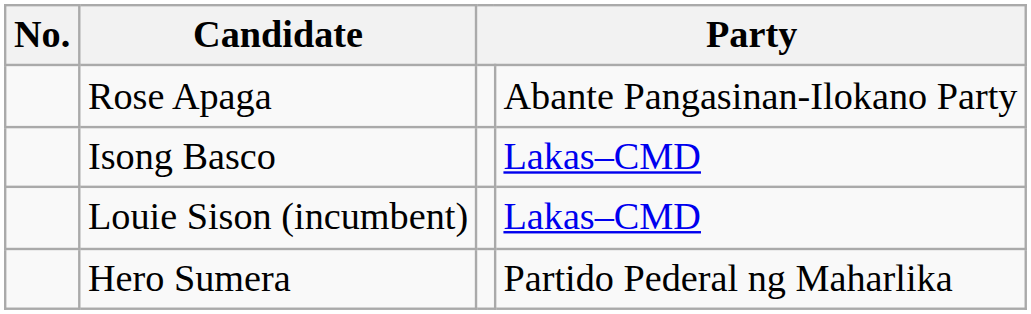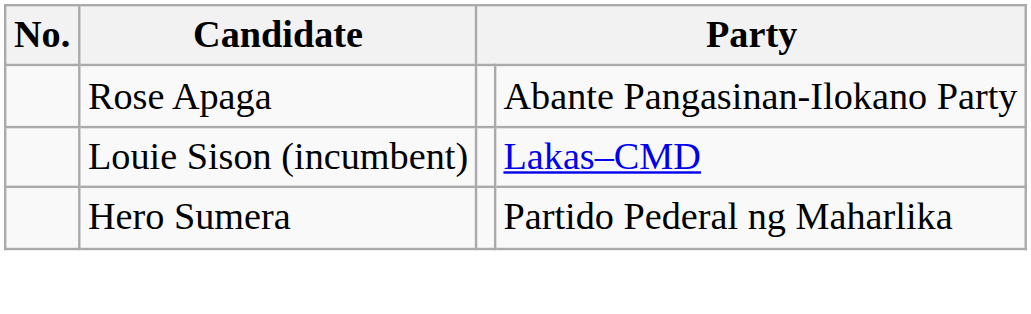- row: (182, 156)
